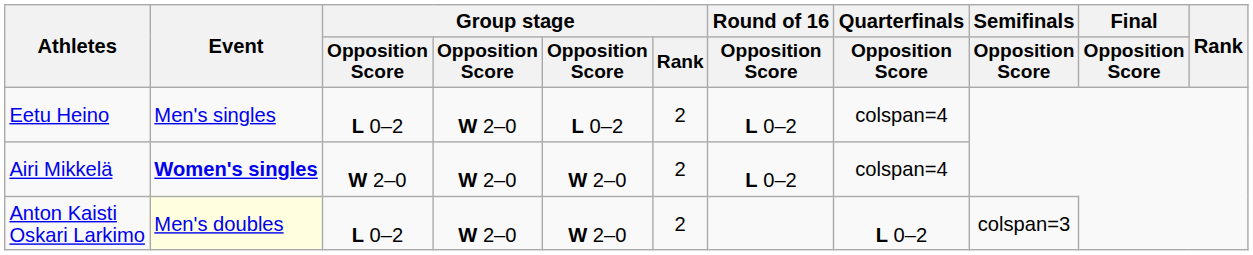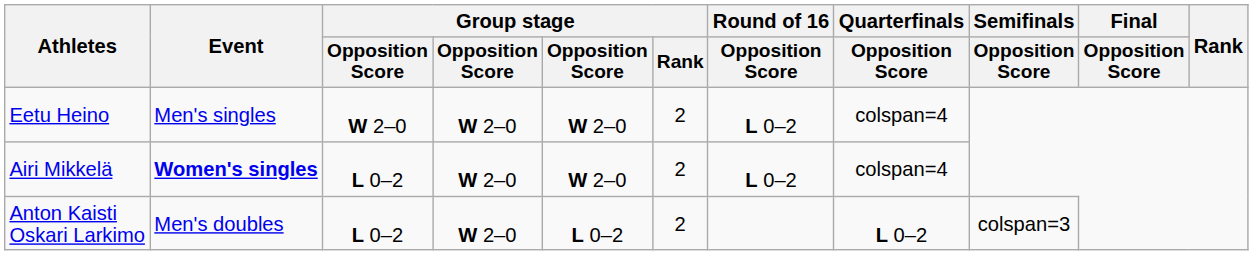(377, 126) L 0–2 -> (377, 126) W 2–0
(597, 126) L 0–2 -> (597, 126) W 2–0
(377, 181) W 2–0 -> (377, 181) L 0–2
(219, 224) lightyellow background -> (219, 224) no background
(597, 235) W 2–0 -> (597, 235) L 0–2
